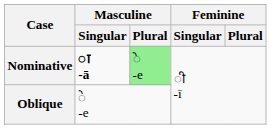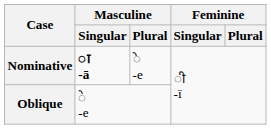(138, 66) lightgreen background -> (138, 66) no background
